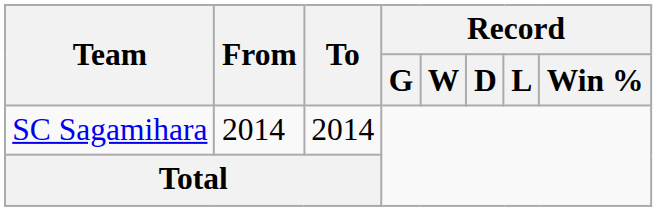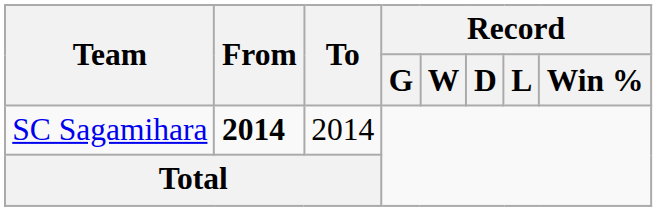(254, 129) normal -> (254, 129) bold
